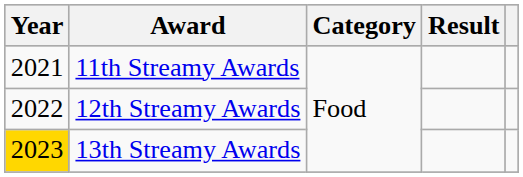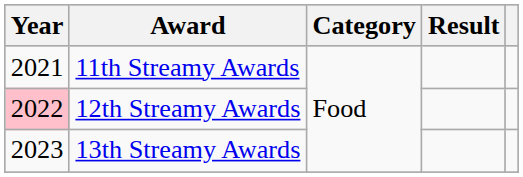(37, 108) no background -> (37, 108) pink background
(37, 150) gold background -> (37, 150) no background
